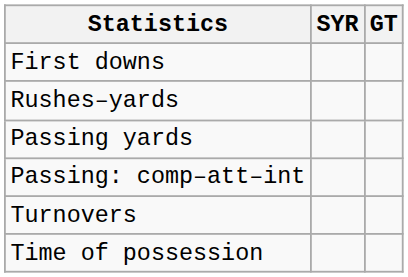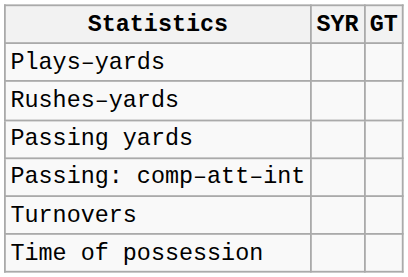- row: (88, 63)
+ row: (88, 63)
